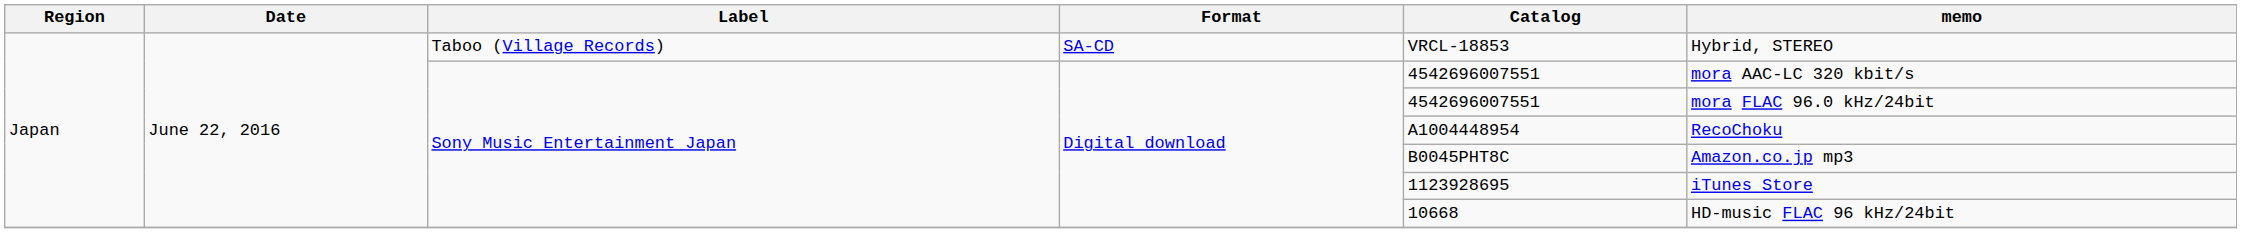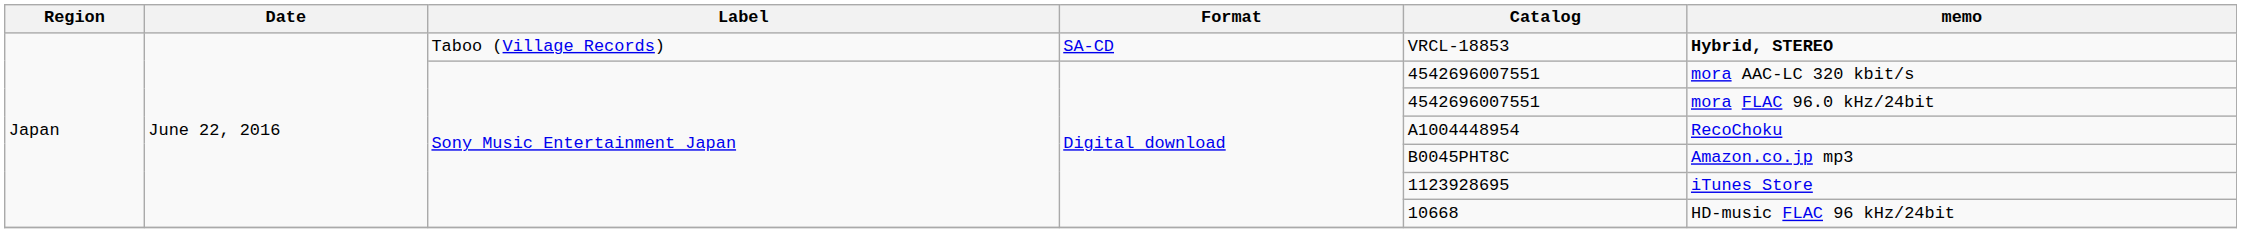(1762, 47) normal -> (1762, 47) bold
